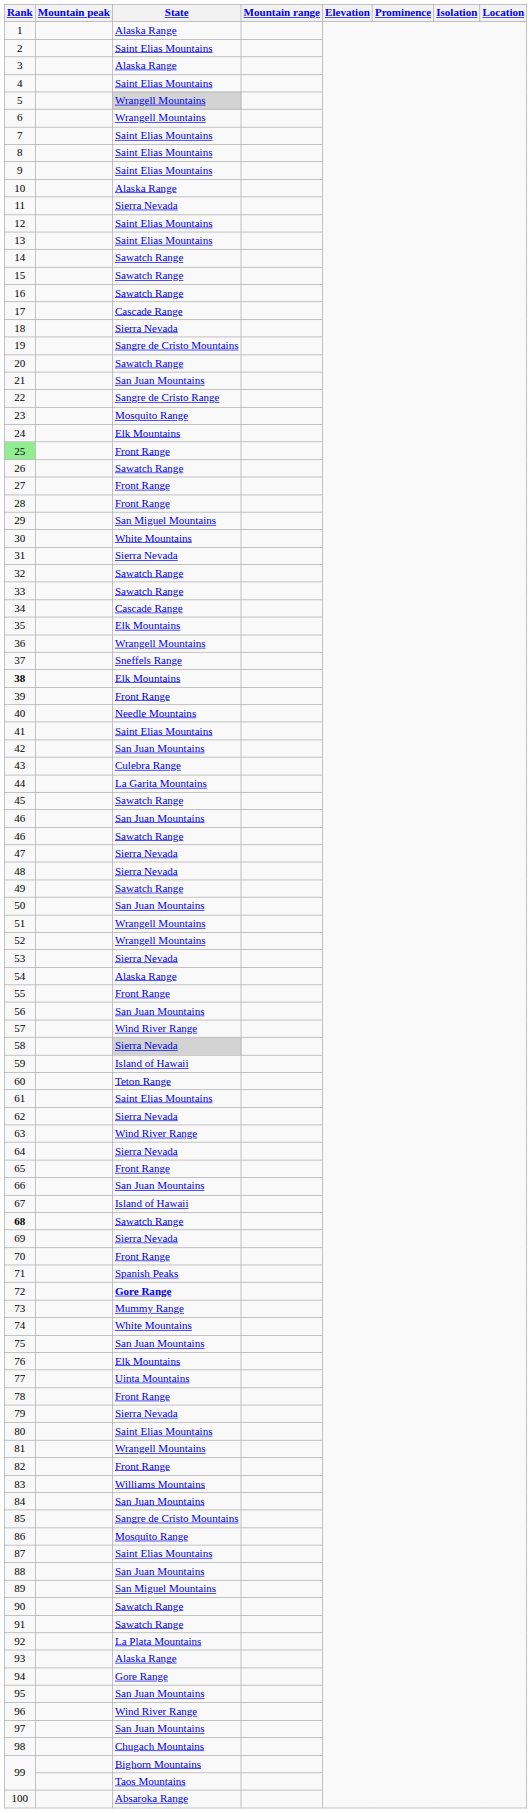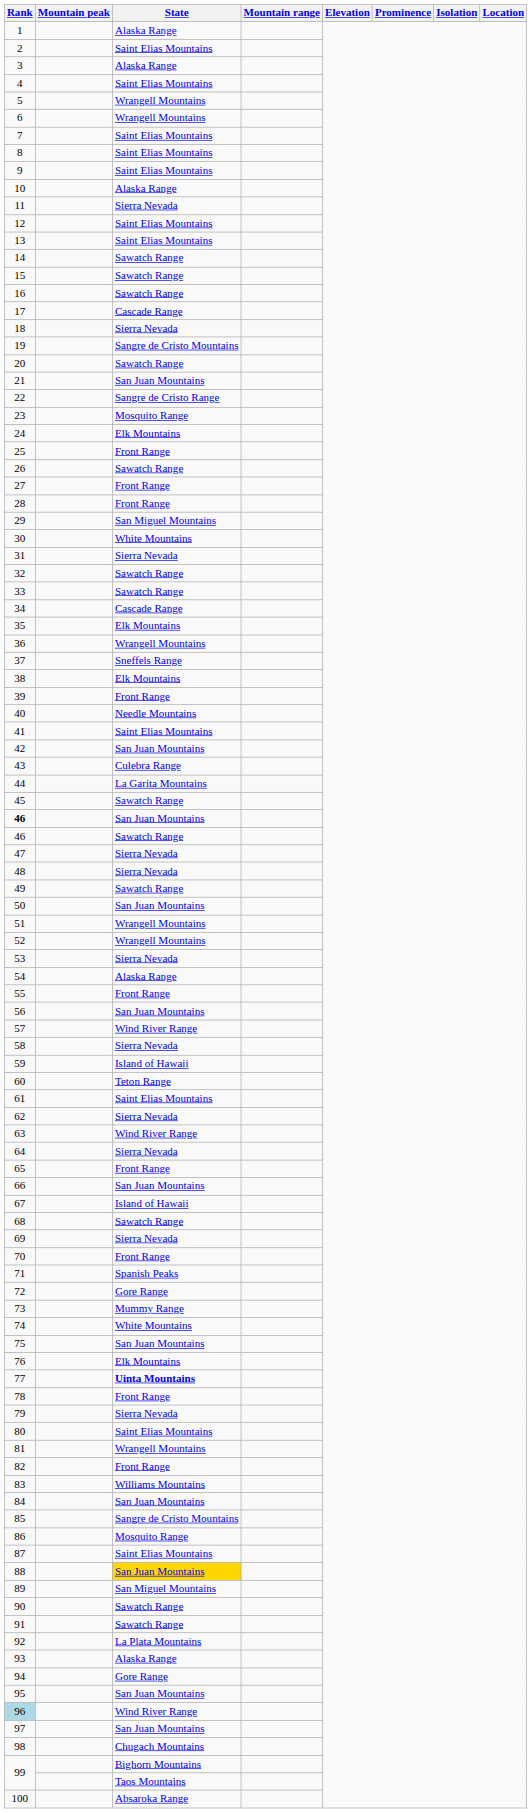(160, 100) lightgrey background -> (160, 100) no background
(20, 450) lightgreen background -> (20, 450) no background
(20, 678) bold -> (20, 678) normal
(20, 818) normal -> (20, 818) bold
(146, 1046) lightgrey background -> (146, 1046) no background
(20, 1221) bold -> (20, 1221) normal
(143, 1291) bold -> (141, 1291) normal
(152, 1378) normal -> (155, 1378) bold
(160, 1571) no background -> (160, 1571) gold background
(20, 1711) no background -> (20, 1711) lightblue background
